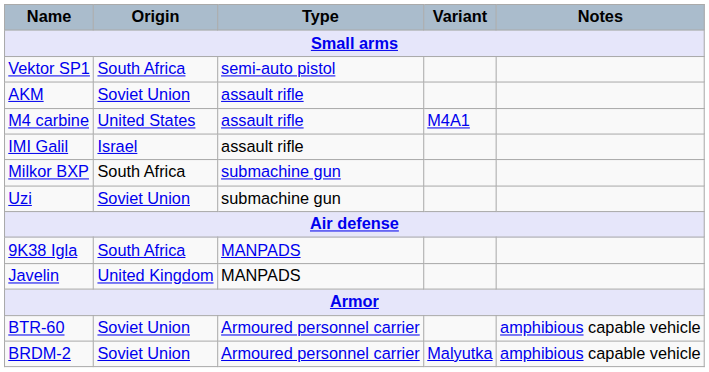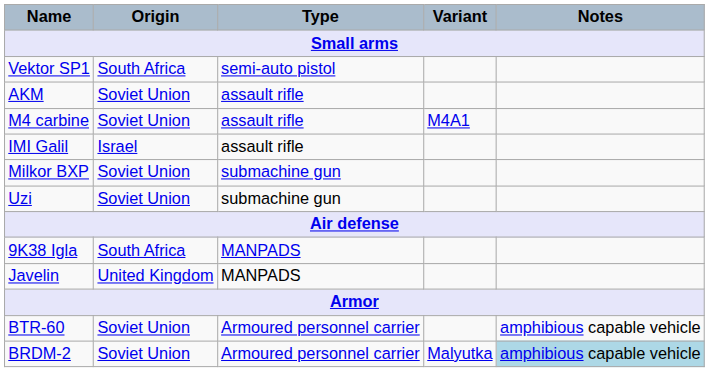(146, 120) United States -> (144, 120) Soviet Union
(141, 172) South Africa -> (144, 172) Soviet Union
(600, 353) no background -> (600, 353) lightblue background
